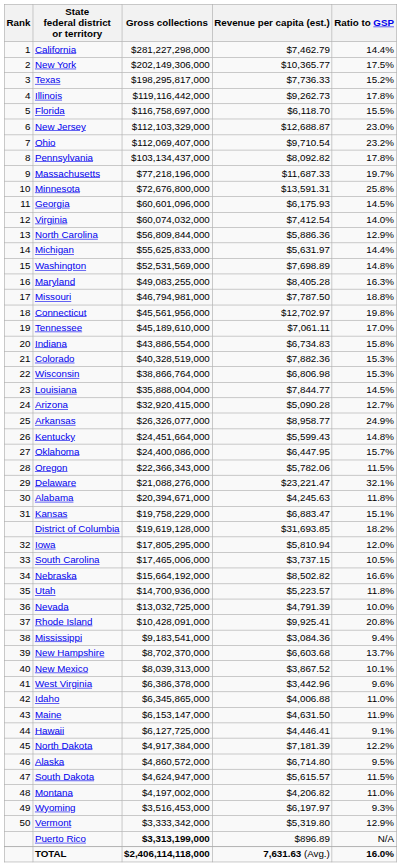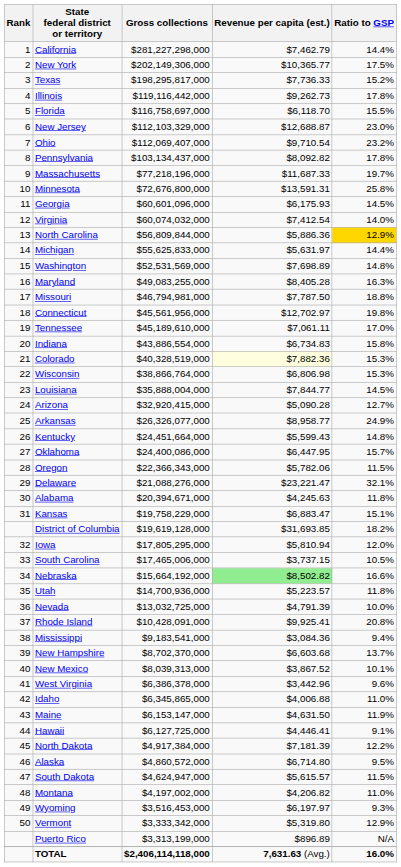(380, 235) no background -> (380, 235) gold background
(308, 359) no background -> (308, 359) lightyellow background
(308, 575) no background -> (308, 575) lightgreen background
(176, 839) bold -> (176, 839) normal
